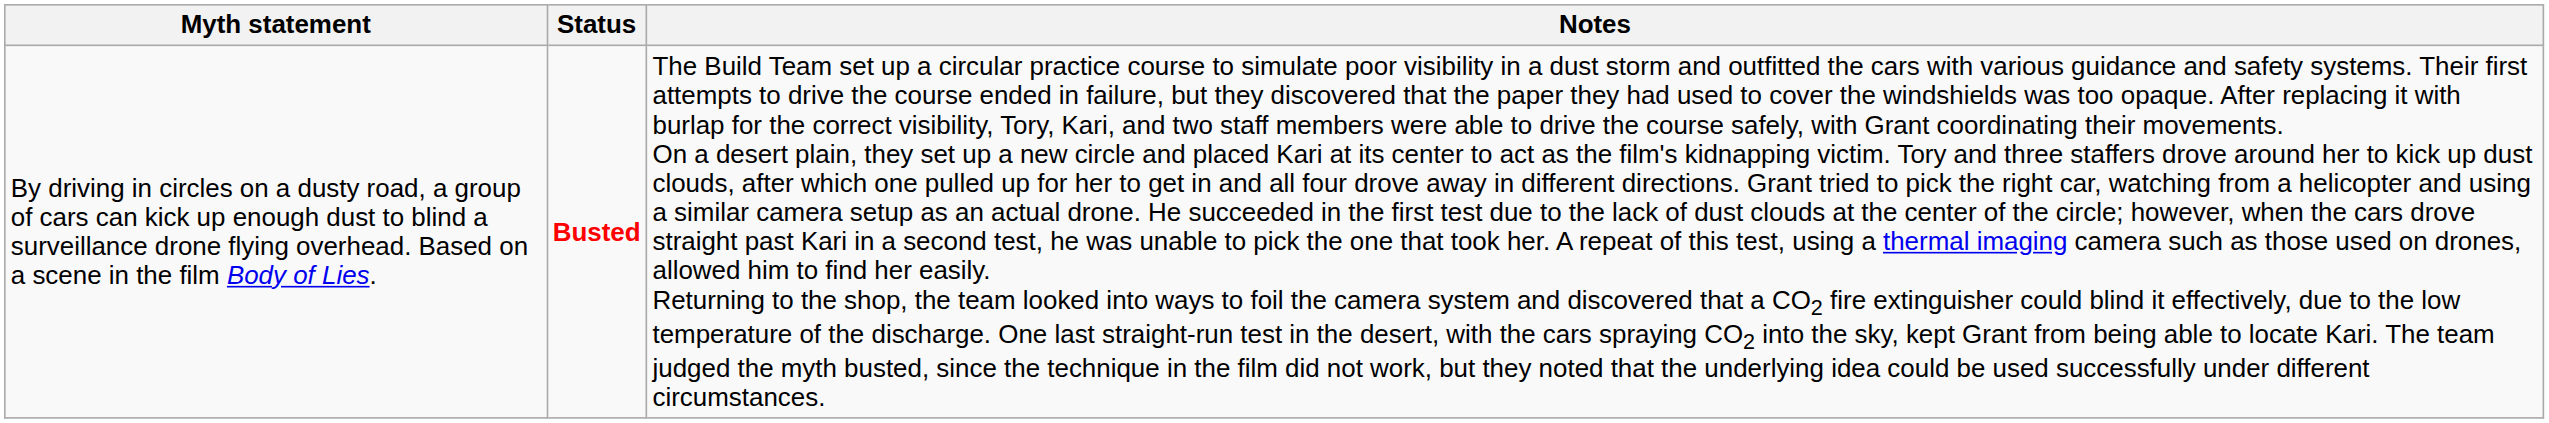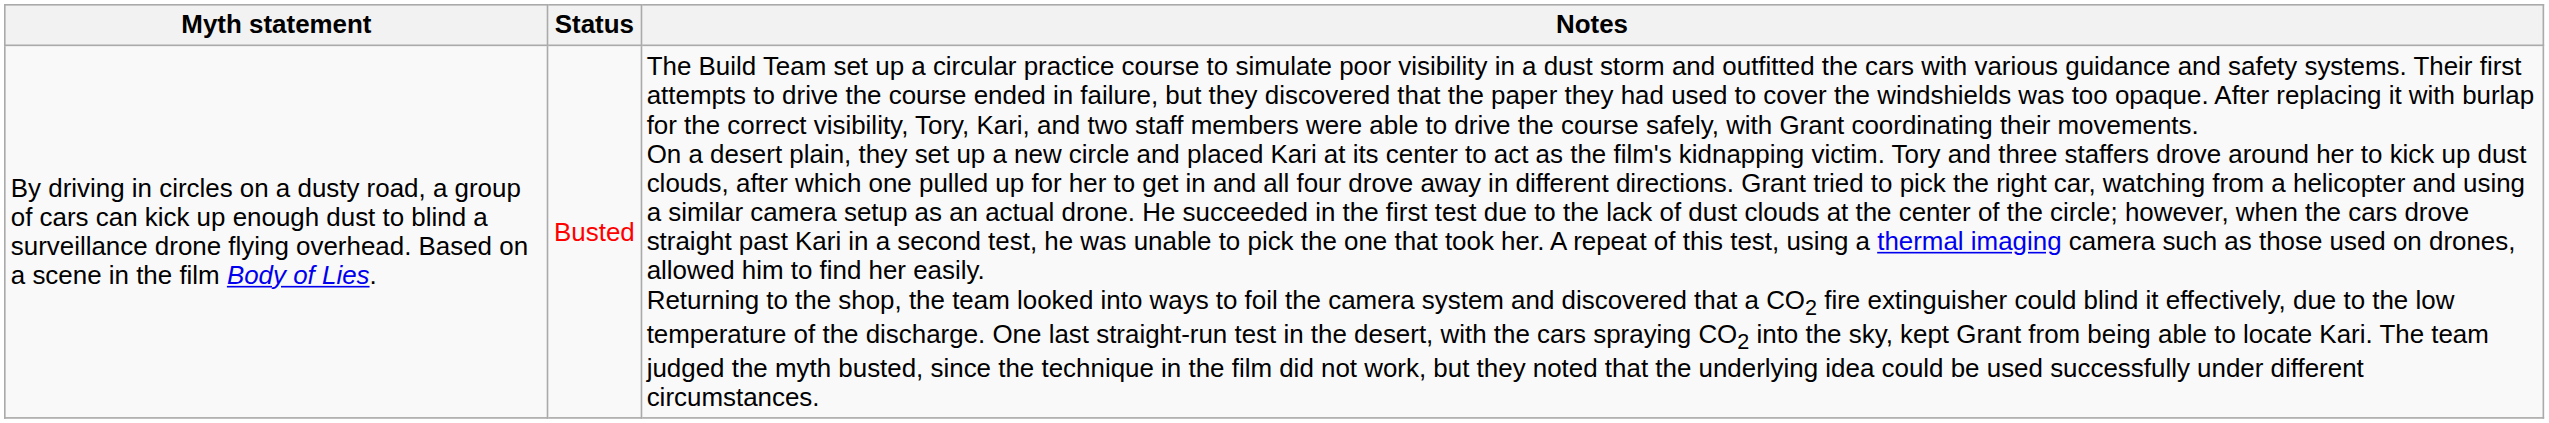(597, 231) bold -> (594, 231) normal
